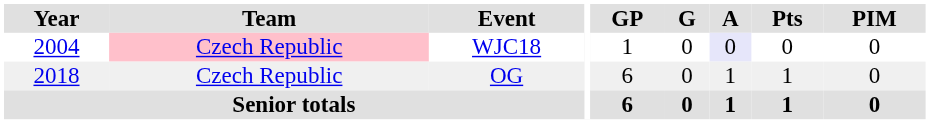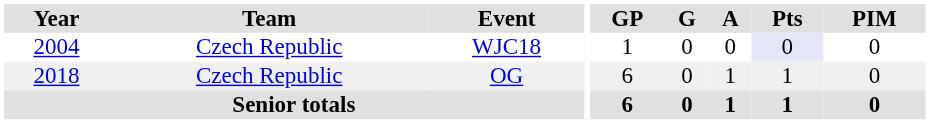(269, 46) pink background -> (269, 46) no background
(730, 46) lavender background -> (730, 46) no background
(787, 46) no background -> (787, 46) lavender background
